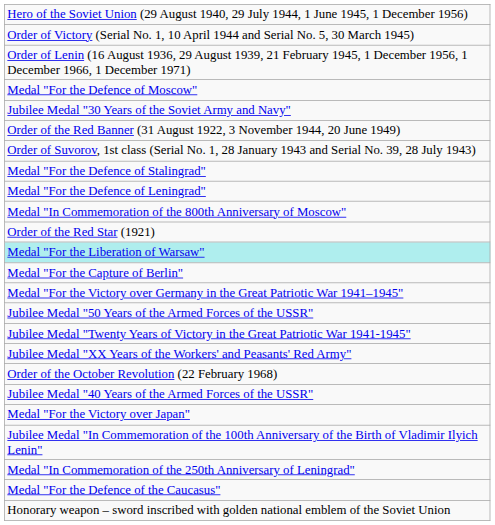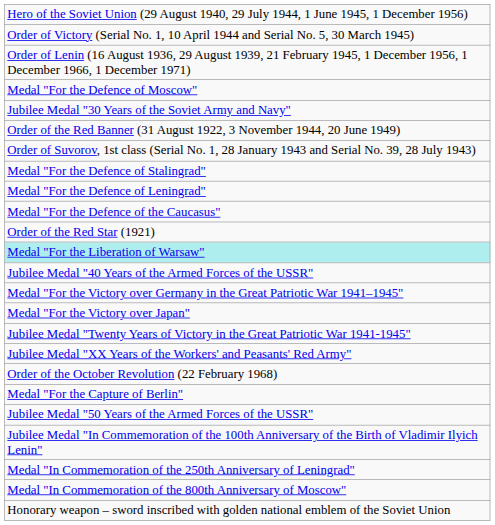(177, 211) Medal "In Commemoration of the 800th Anniversary of Moscow" -> (114, 211) Medal "For the Defence of the Caucasus"
(95, 272) Medal "For the Capture of Berlin" -> (160, 272) Jubilee Medal "40 Years of the Armed Forces of the USSR"
(160, 313) Jubilee Medal "50 Years of the Armed Forces of the USSR" -> (99, 313) Medal "For the Victory over Japan"
(160, 394) Jubilee Medal "40 Years of the Armed Forces of the USSR" -> (95, 394) Medal "For the Capture of Berlin"
(99, 414) Medal "For the Victory over Japan" -> (160, 414) Jubilee Medal "50 Years of the Armed Forces of the USSR"
(114, 490) Medal "For the Defence of the Caucasus" -> (177, 490) Medal "In Commemoration of the 800th Anniversary of Moscow"
